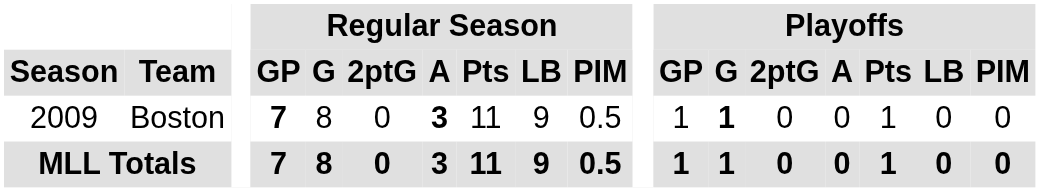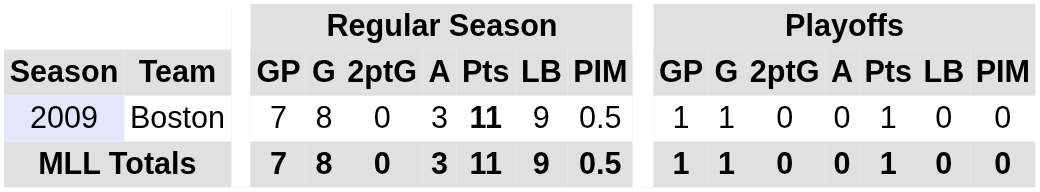(64, 118) no background -> (64, 118) lavender background
(279, 118) bold -> (279, 118) normal
(439, 118) bold -> (439, 118) normal
(486, 118) normal -> (486, 118) bold
(726, 118) bold -> (726, 118) normal
